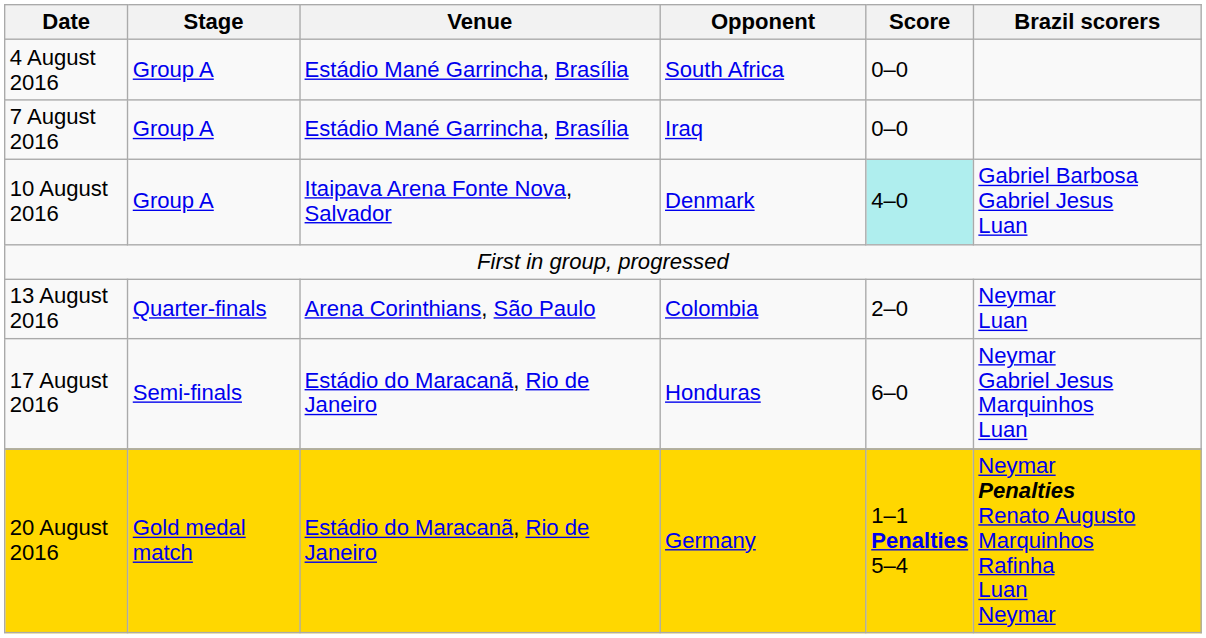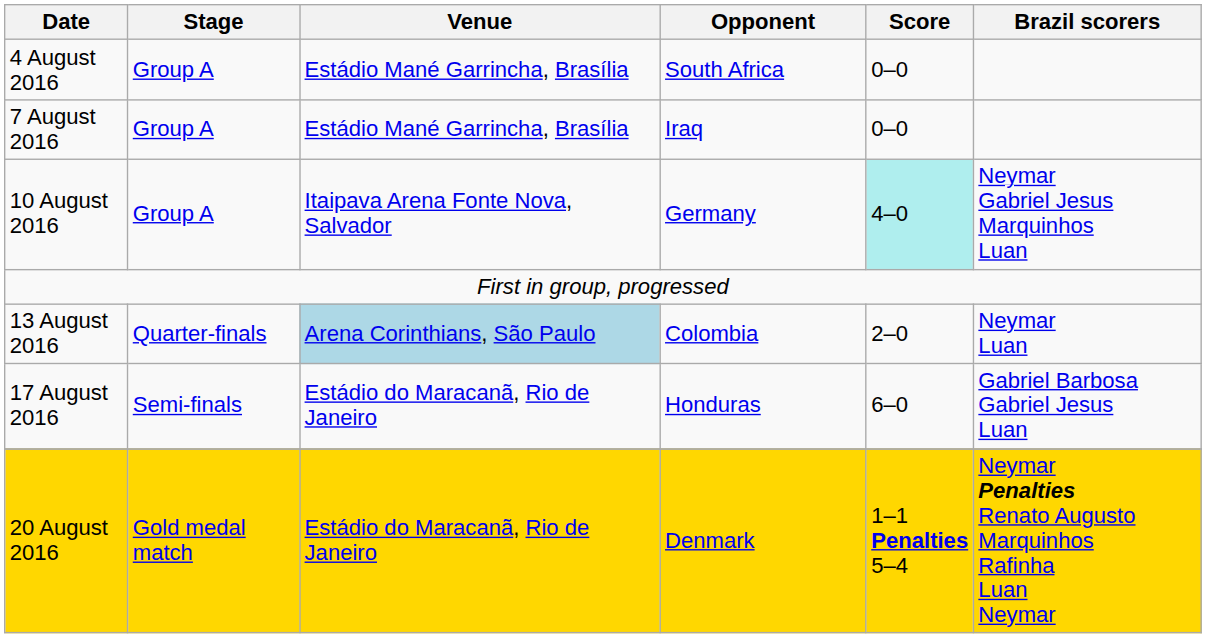(710, 201) Denmark -> (710, 214) Germany
(1058, 201) Gabriel Barbosa Gabriel Jesus Luan -> (1046, 214) Neymar Gabriel Jesus Marquinhos Luan
(450, 308) no background -> (450, 333) lightblue background
(1046, 393) Neymar Gabriel Jesus Marquinhos Luan -> (1058, 405) Gabriel Barbosa Gabriel Jesus Luan
(710, 540) Germany -> (710, 540) Denmark
